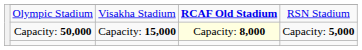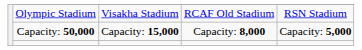(229, 13) bold -> (229, 13) normal
(229, 31) lightyellow background -> (229, 31) no background
